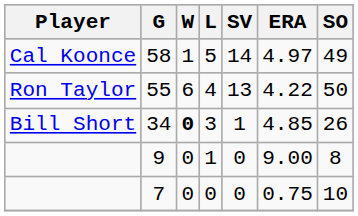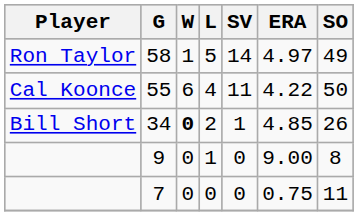(73, 56) Cal Koonce -> (73, 56) Ron Taylor
(73, 91) Ron Taylor -> (73, 91) Cal Koonce
(240, 91) 13 -> (240, 91) 11
(211, 125) 3 -> (211, 125) 2
(335, 194) 10 -> (335, 194) 11
